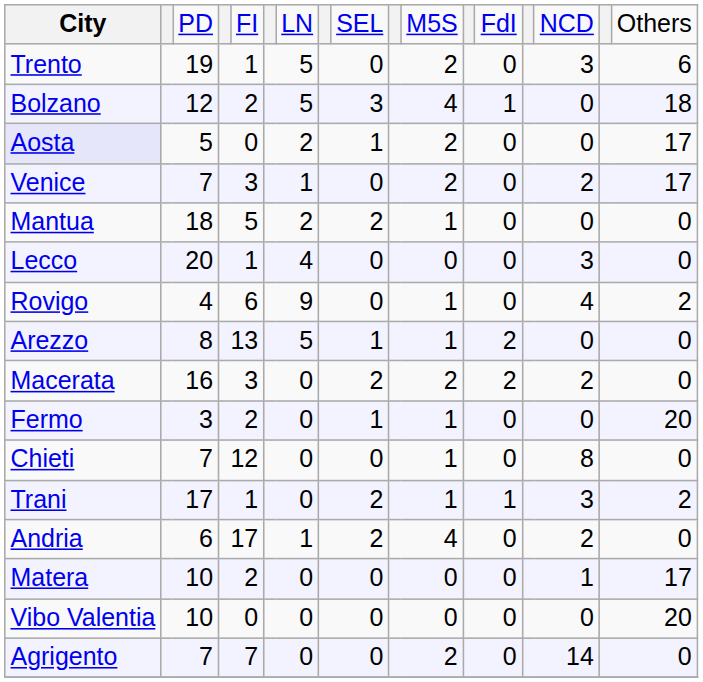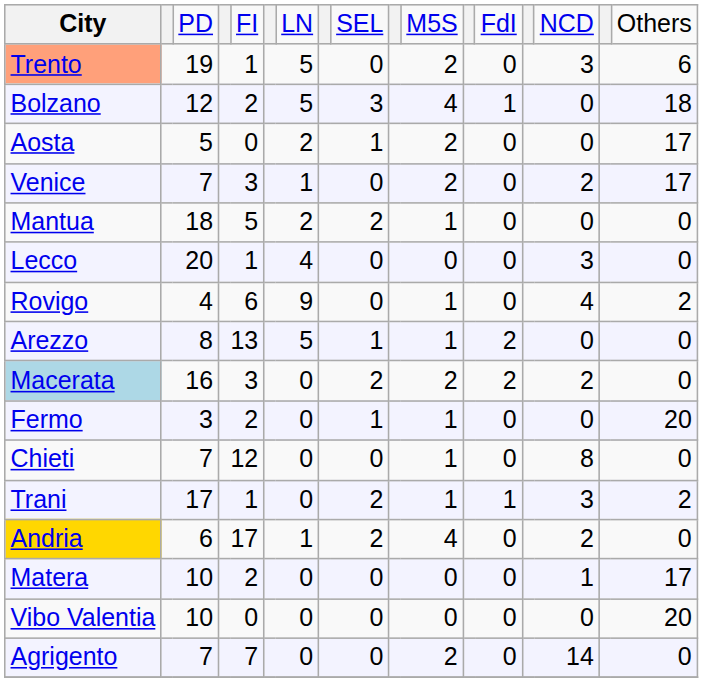(46, 63) no background -> (46, 63) lightsalmon background
(42, 143) lavender background -> (42, 143) no background
(63, 380) no background -> (63, 380) lightblue background
(47, 538) no background -> (47, 538) gold background
